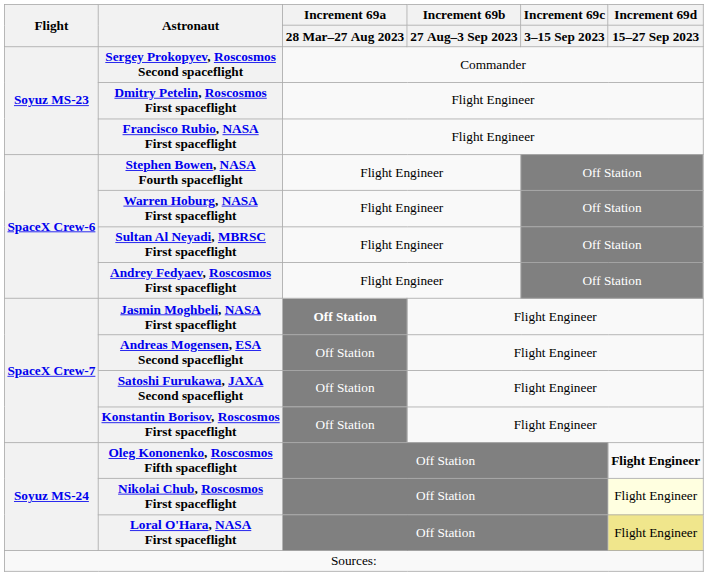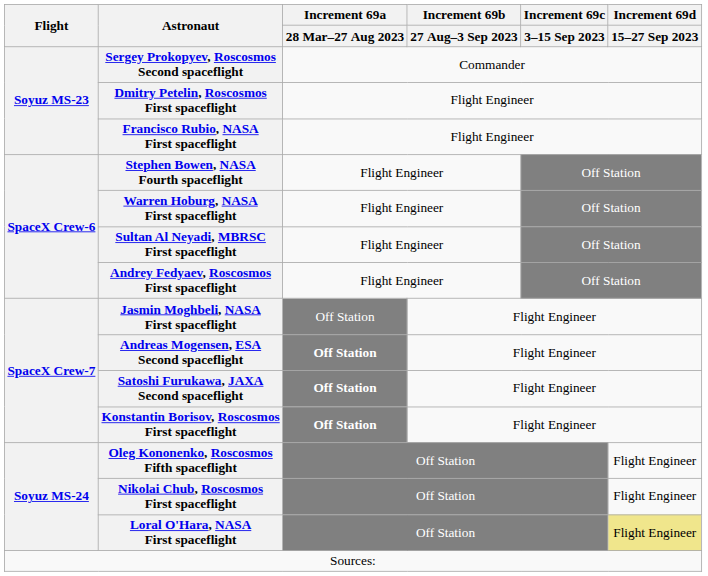(345, 316) bold -> (345, 316) normal
(345, 352) normal -> (345, 352) bold
(345, 388) normal -> (345, 388) bold
(345, 424) normal -> (345, 424) bold
(656, 460) bold -> (655, 460) normal
(656, 496) lightyellow background -> (655, 496) no background
